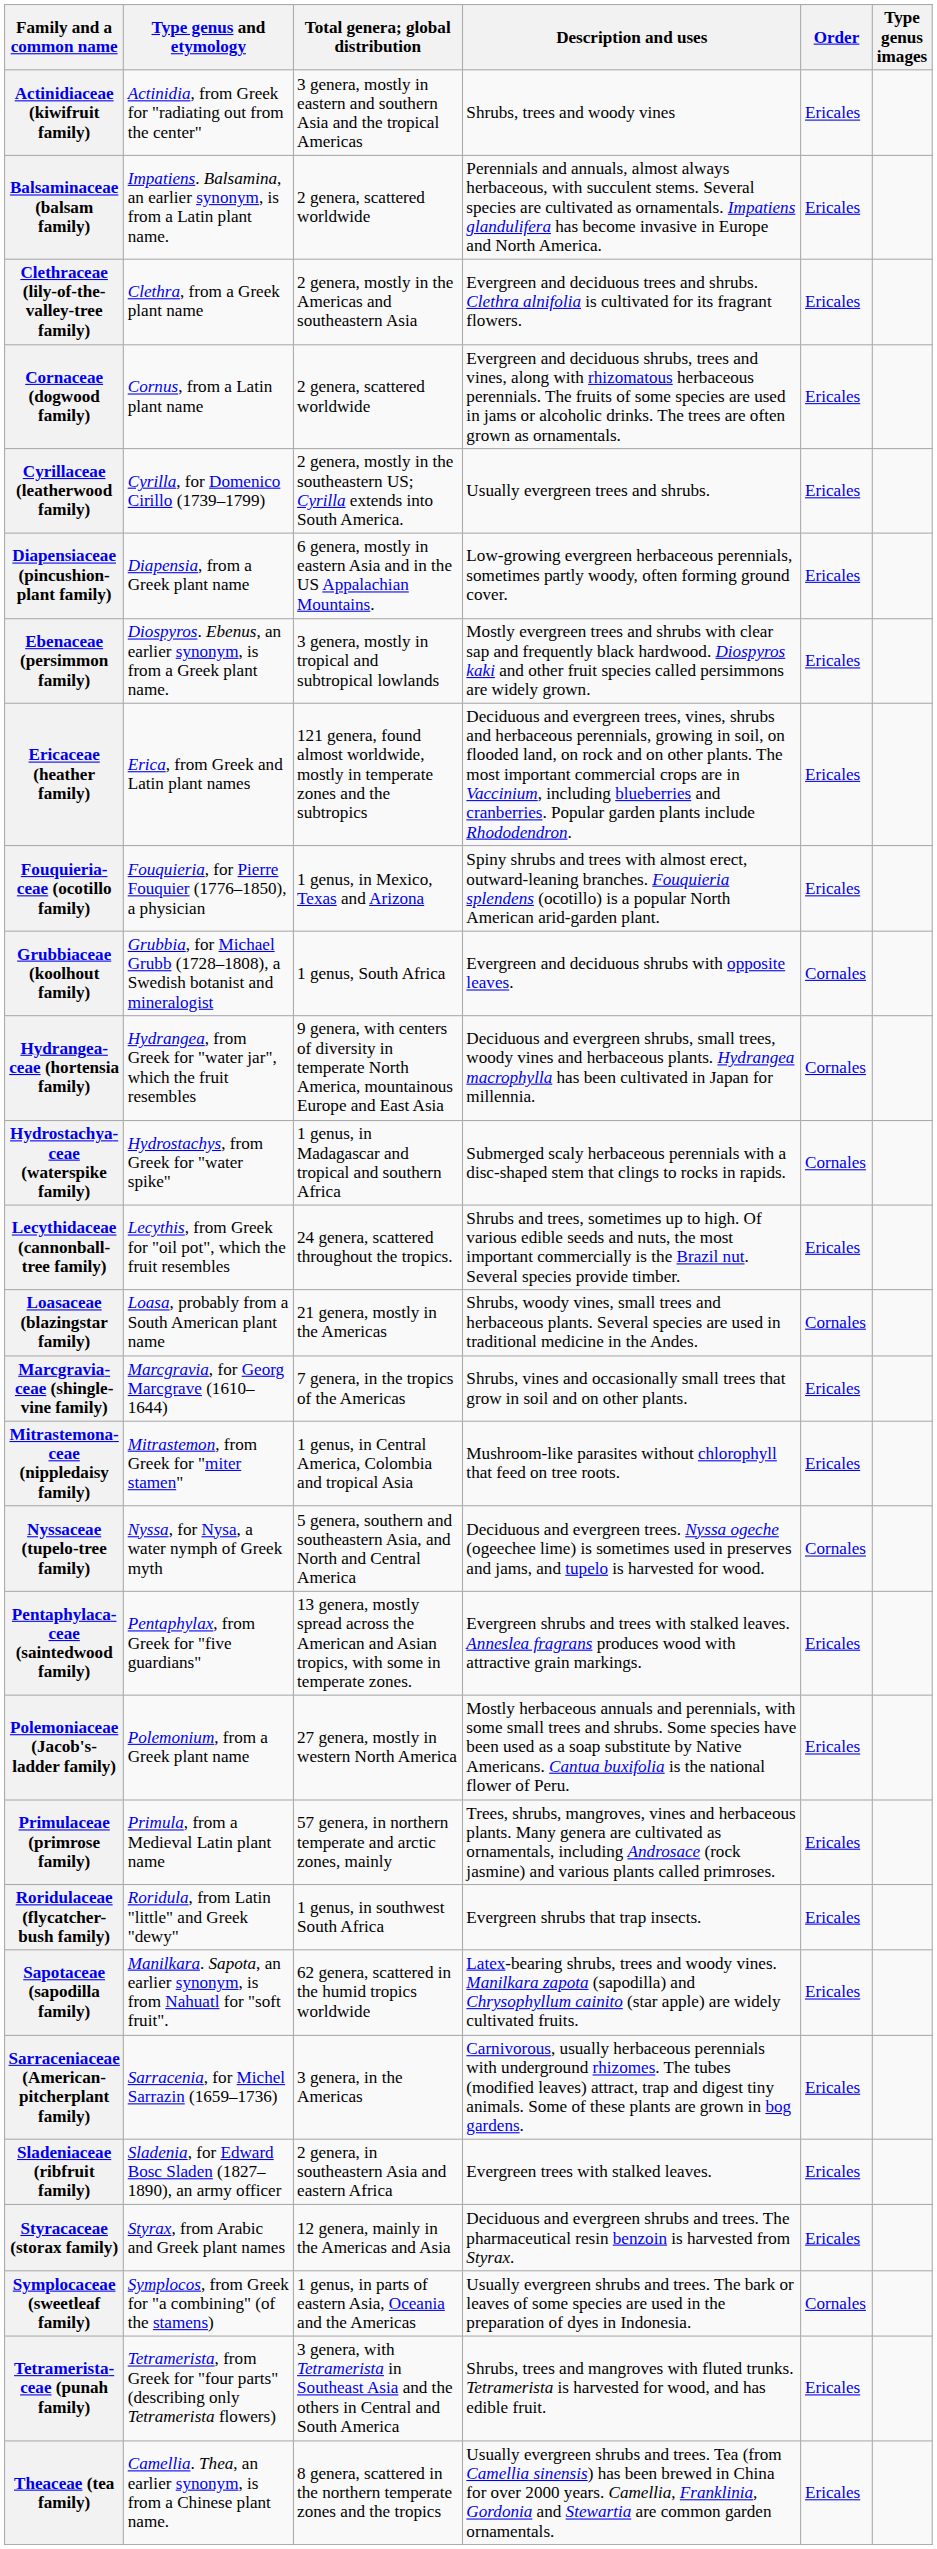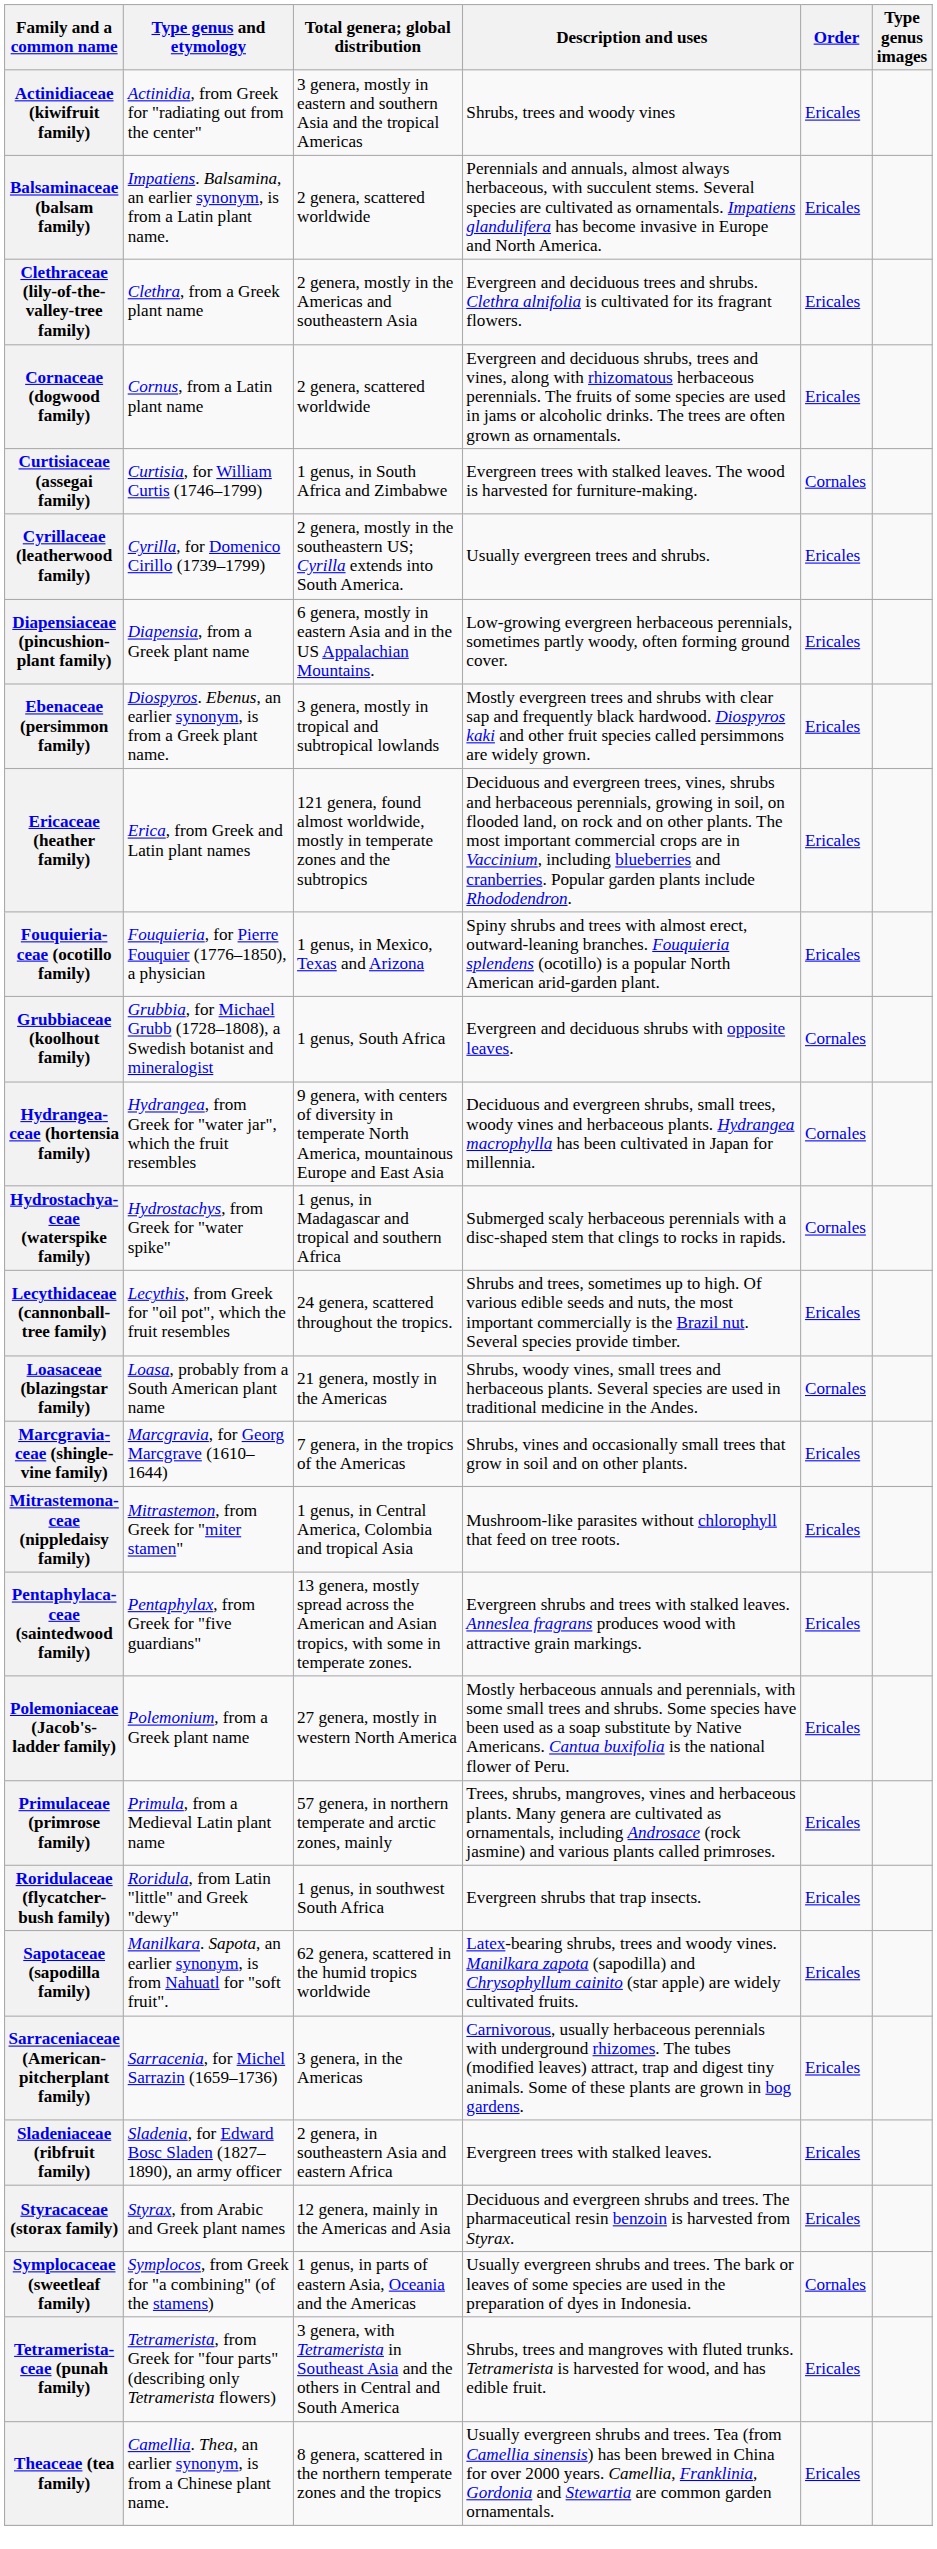+ row: (64, 481)
- row: (64, 1548)
